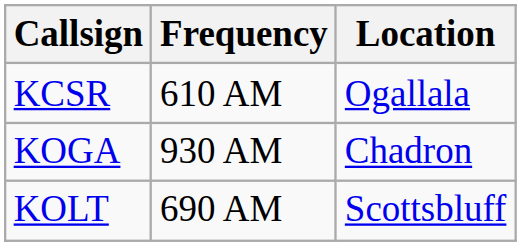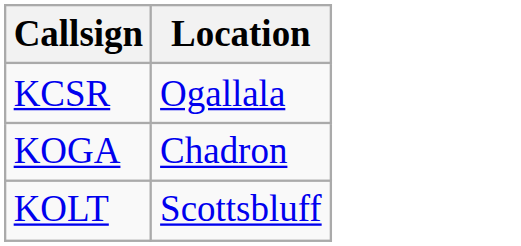- column: (244, 33)
